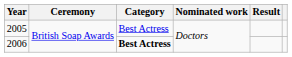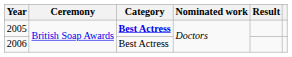(144, 28) normal -> (145, 28) bold
(145, 44) bold -> (144, 44) normal
